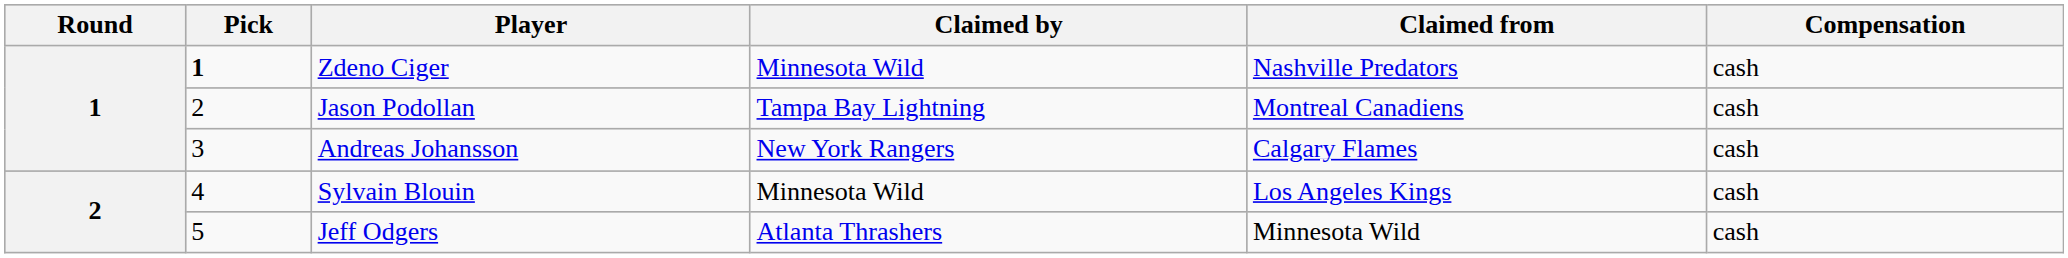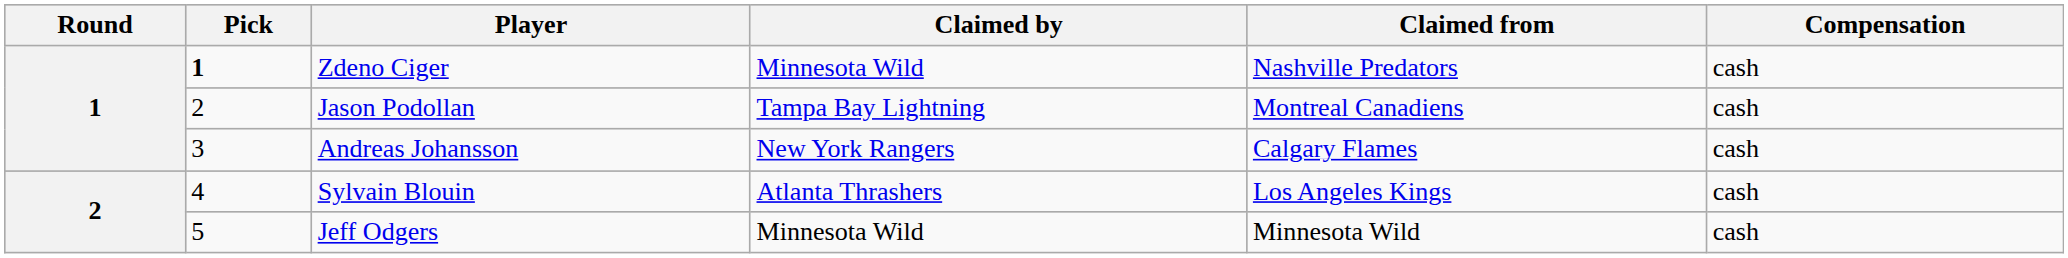(840, 190) Minnesota Wild -> (849, 190) Atlanta Thrashers
(849, 231) Atlanta Thrashers -> (840, 231) Minnesota Wild
